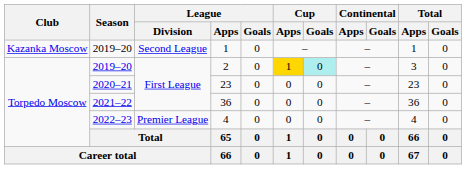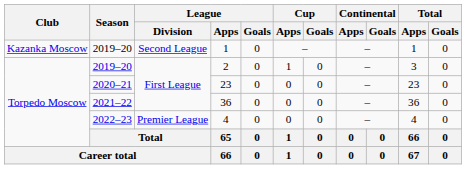(288, 66) gold background -> (288, 66) no background
(320, 66) paleturquoise background -> (320, 66) no background
